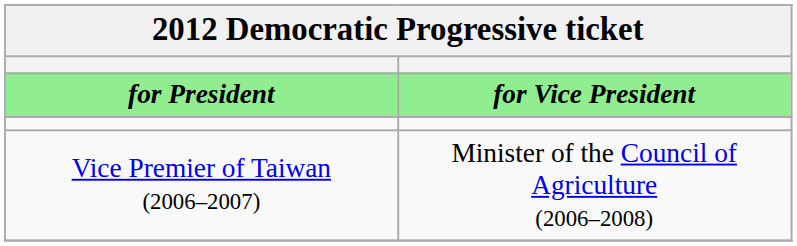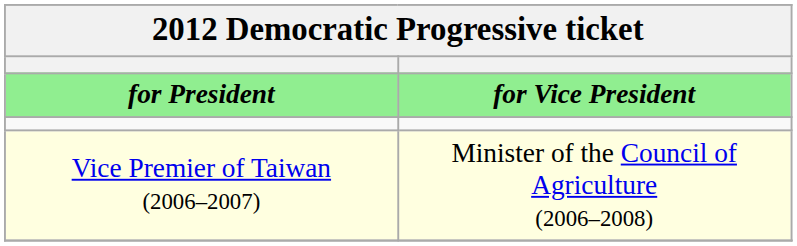(201, 185) no background -> (201, 185) lightyellow background
(594, 185) no background -> (594, 185) lightyellow background
